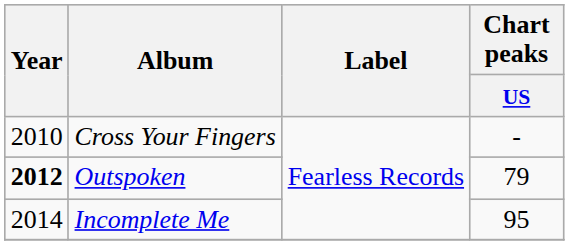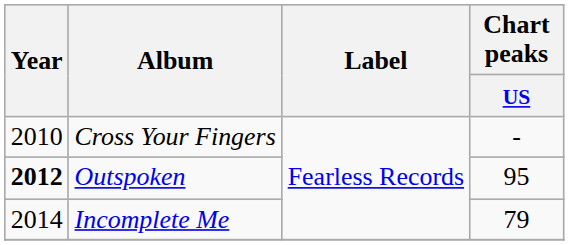(517, 177) 79 -> (517, 177) 95
(517, 218) 95 -> (517, 218) 79
